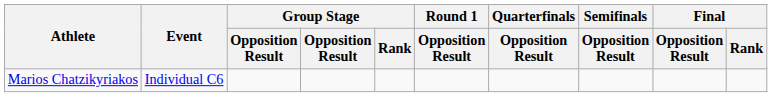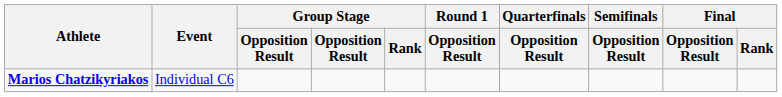(73, 80) normal -> (78, 80) bold
